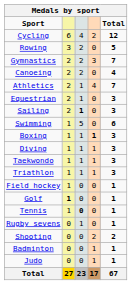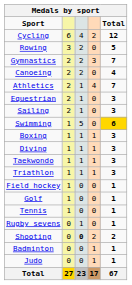(81, 111) bold -> (81, 111) normal
(114, 123) no background -> (114, 123) gold background
(94, 136) bold -> (94, 136) normal
(69, 198) bold -> (69, 198) normal
(81, 211) bold -> (81, 211) normal
(81, 236) normal -> (81, 236) bold
